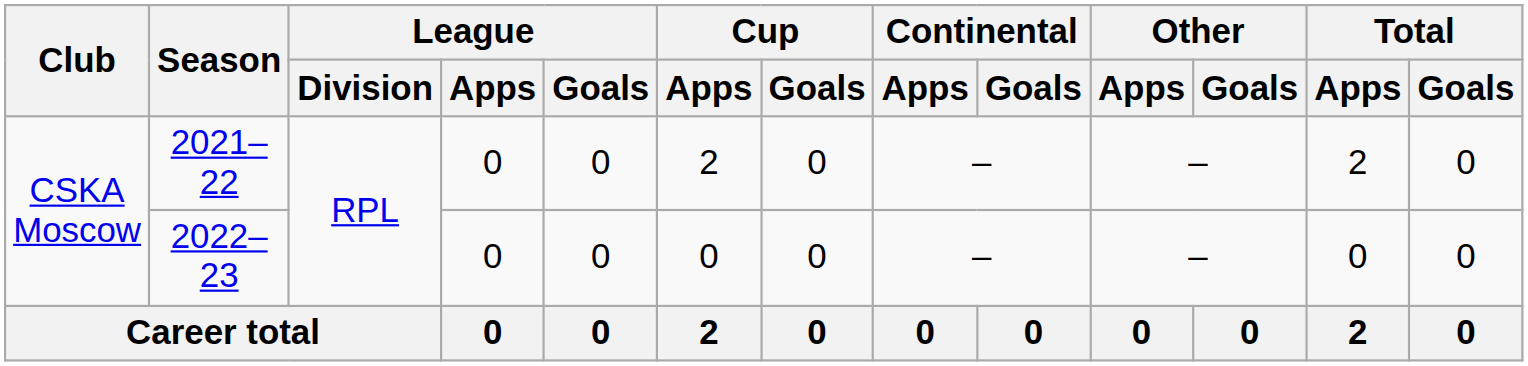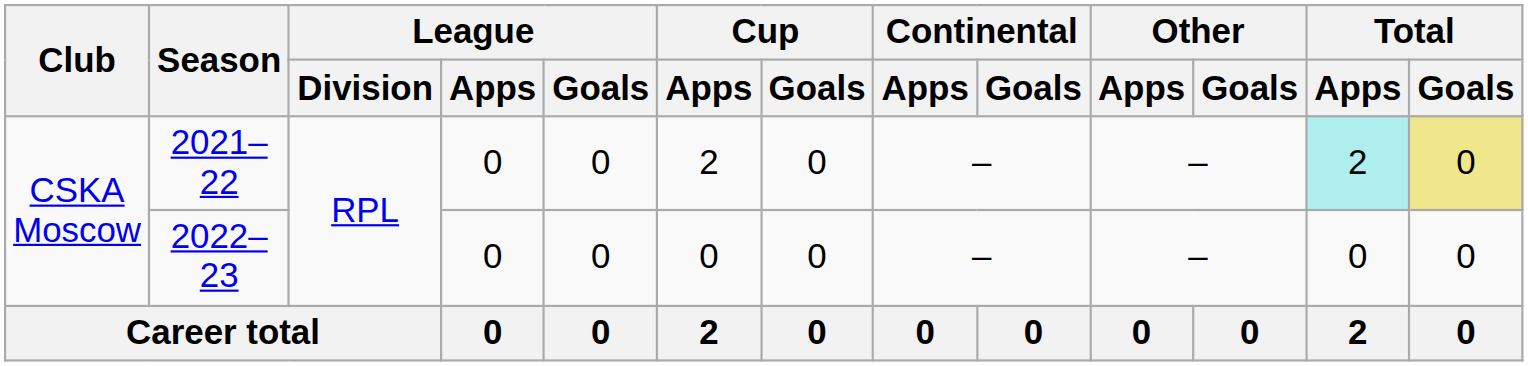(1358, 162) no background -> (1358, 162) paleturquoise background
(1466, 162) no background -> (1466, 162) khaki background
